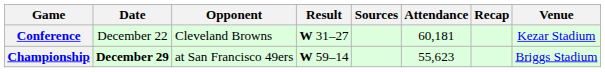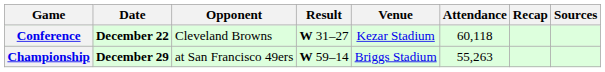columns swapped: (556, 14) <-> (376, 14)
(132, 35) normal -> (132, 35) bold
(436, 35) 60,181 -> (475, 35) 60,118
(436, 56) 55,623 -> (475, 56) 55,263
